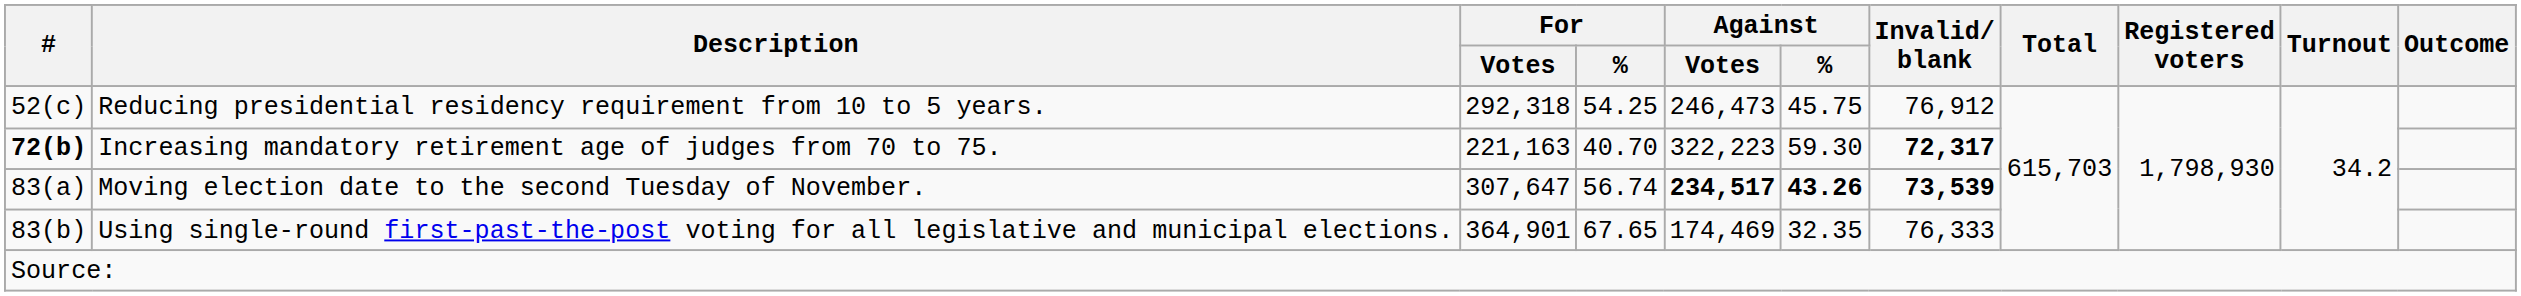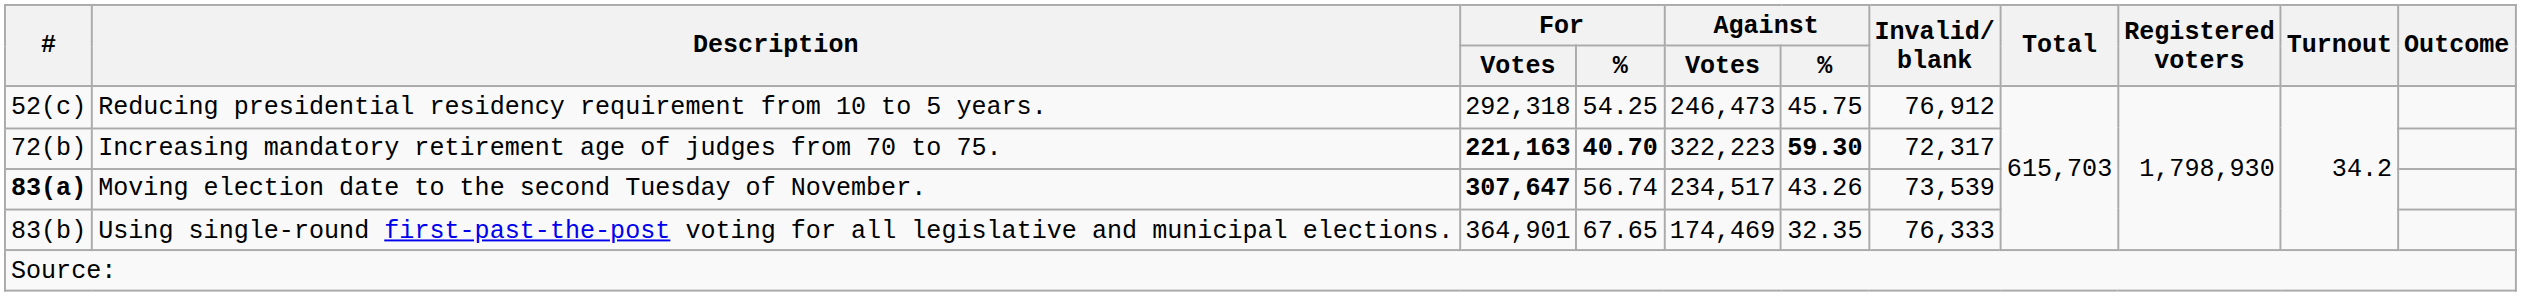(49, 148) bold -> (49, 148) normal
(1518, 148) normal -> (1518, 148) bold
(1620, 148) normal -> (1620, 148) bold
(1825, 148) normal -> (1825, 148) bold
(1950, 148) bold -> (1950, 148) normal
(49, 189) normal -> (49, 189) bold
(1518, 189) normal -> (1518, 189) bold
(1723, 189) bold -> (1723, 189) normal
(1825, 189) bold -> (1825, 189) normal
(1950, 189) bold -> (1950, 189) normal
